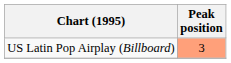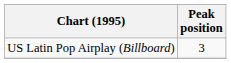(201, 48) lightsalmon background -> (201, 48) no background
